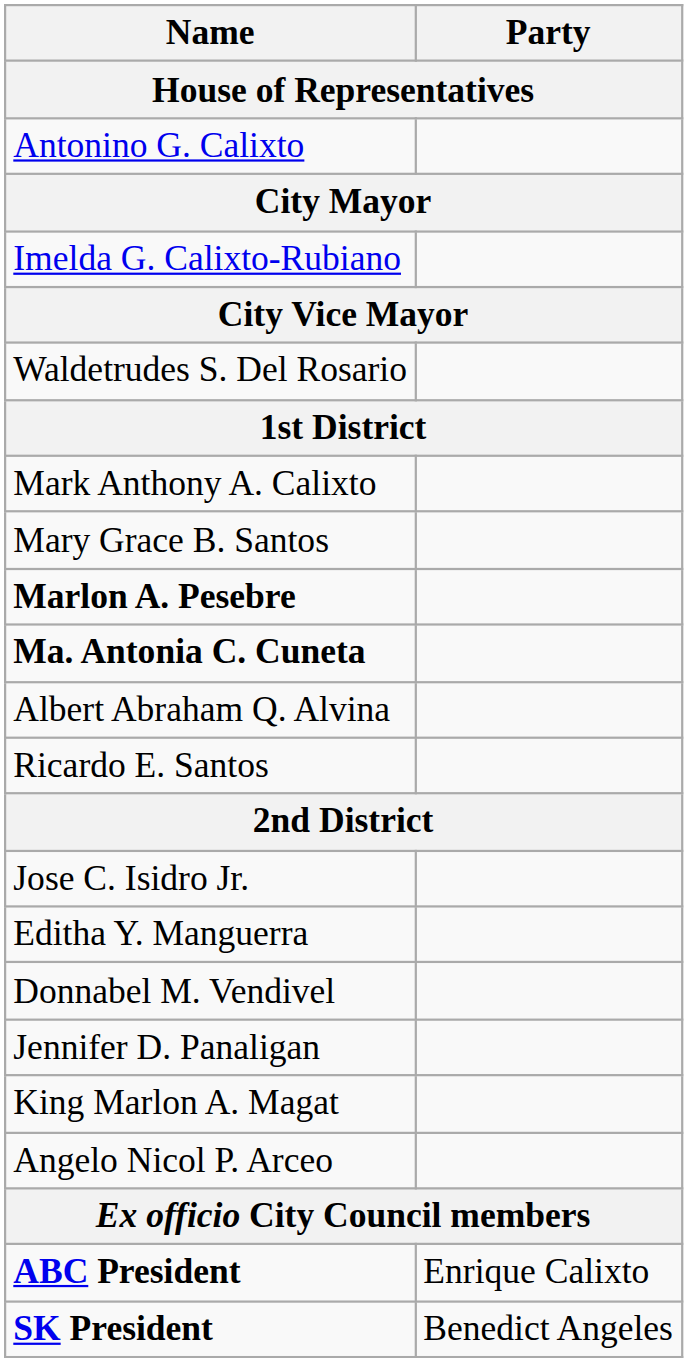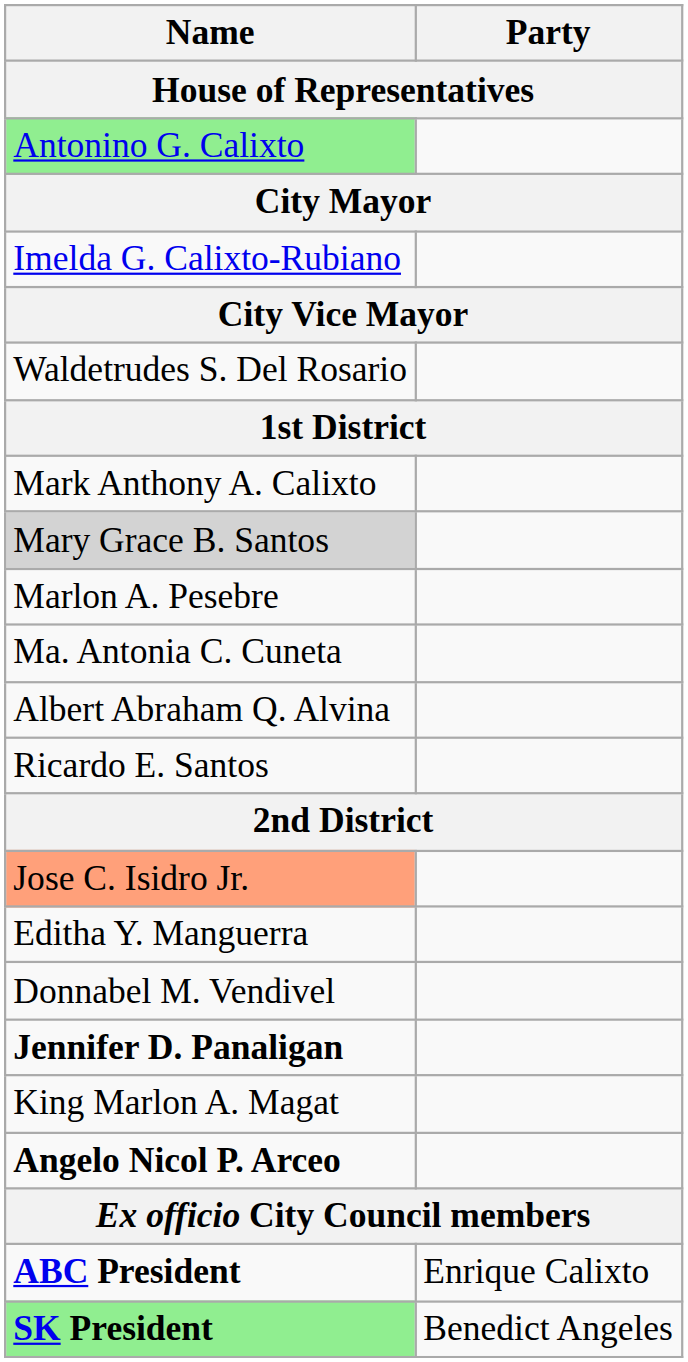(159, 145) no background -> (159, 145) lightgreen background
(171, 539) no background -> (171, 539) lightgrey background
(155, 595) bold -> (146, 595) normal
(189, 652) bold -> (178, 652) normal
(131, 877) no background -> (131, 877) lightsalmon background
(167, 1046) normal -> (178, 1046) bold
(173, 1159) normal -> (177, 1159) bold
(113, 1328) no background -> (113, 1328) lightgreen background
